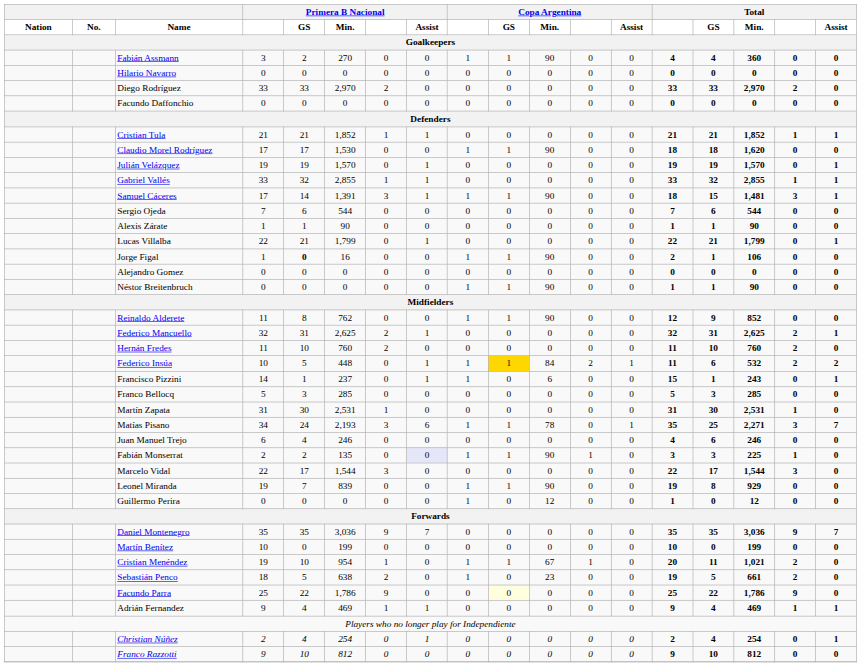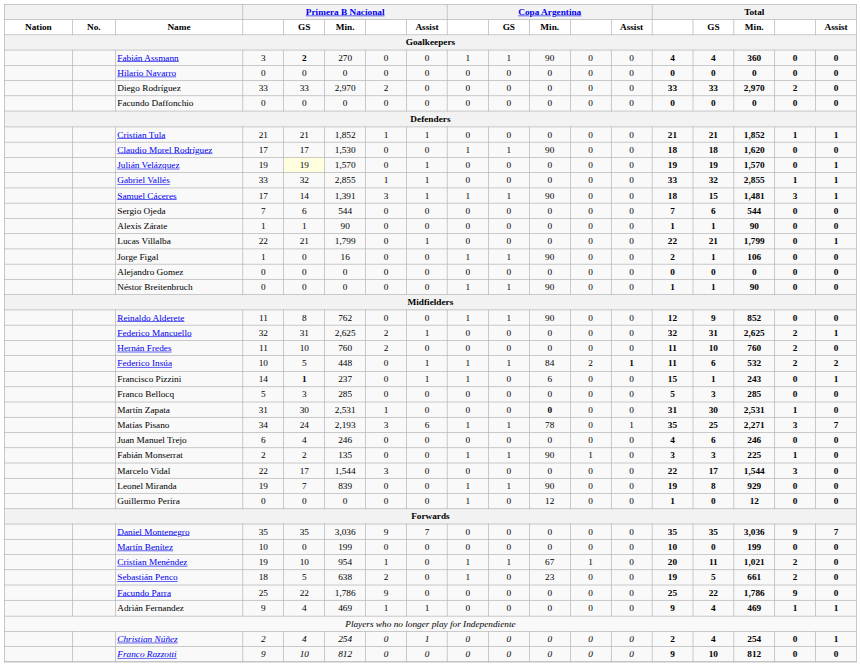(304, 58) normal -> (304, 58) bold
(304, 165) no background -> (304, 165) lightyellow background
(304, 256) bold -> (304, 256) normal
(509, 363) gold background -> (509, 363) no background
(632, 363) normal -> (632, 363) bold
(304, 379) normal -> (304, 379) bold
(550, 409) normal -> (550, 409) bold
(427, 455) lavender background -> (427, 455) no background
(509, 593) lightyellow background -> (509, 593) no background
